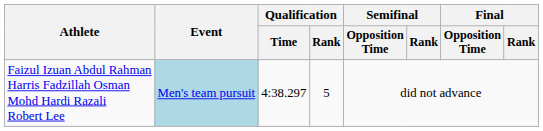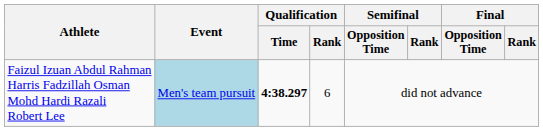(284, 93) normal -> (284, 93) bold
(326, 93) 5 -> (327, 93) 6
